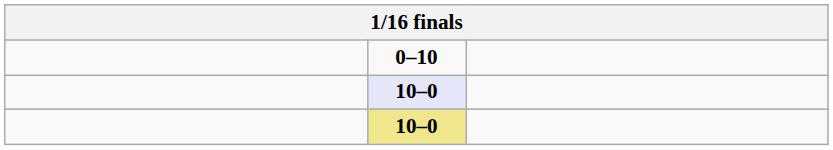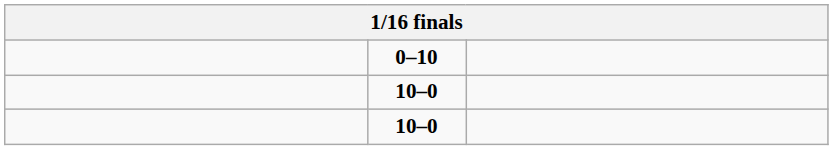(417, 92) lavender background -> (417, 92) no background
(417, 127) khaki background -> (417, 127) no background
